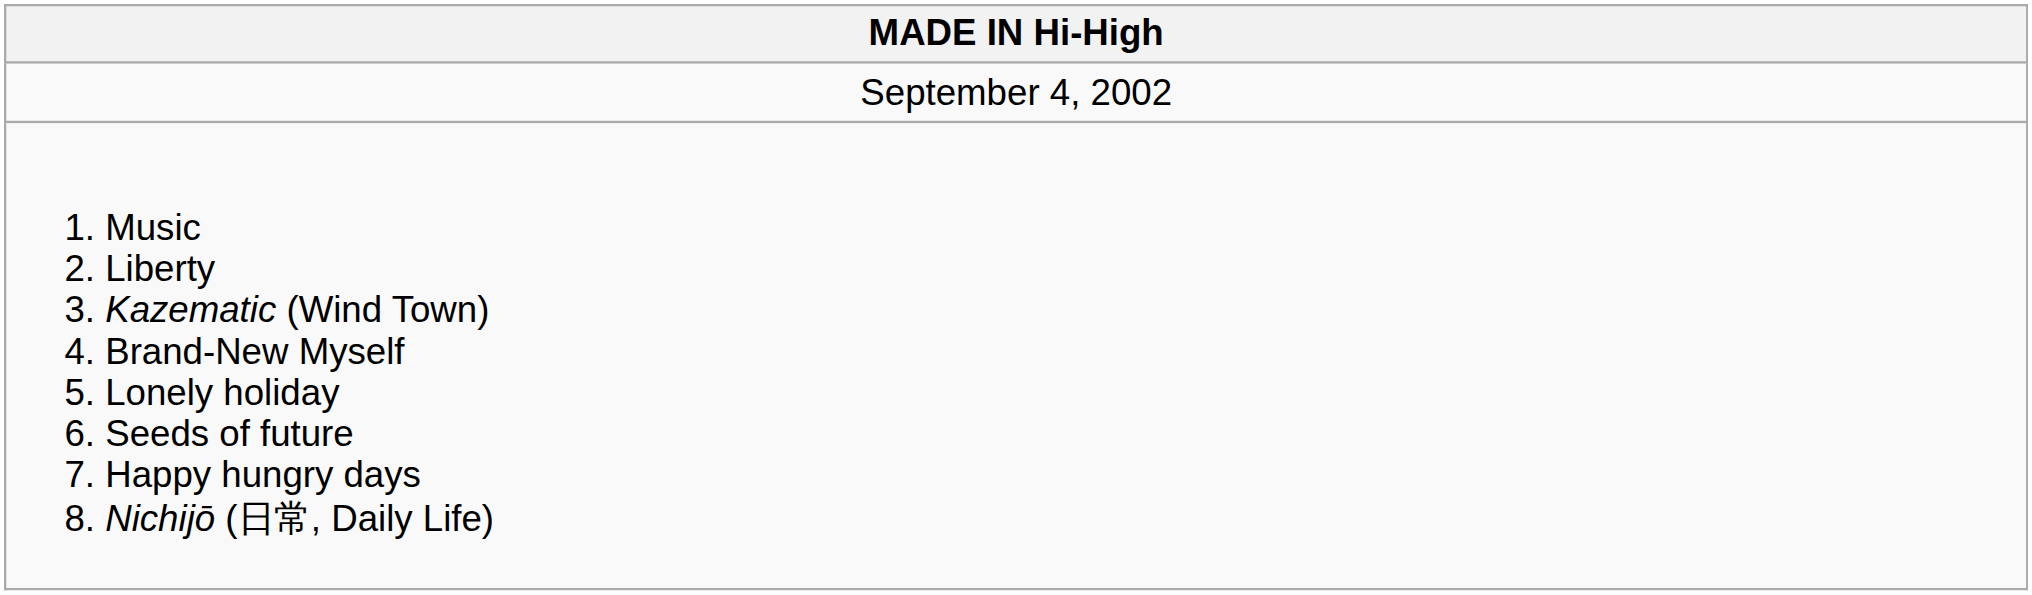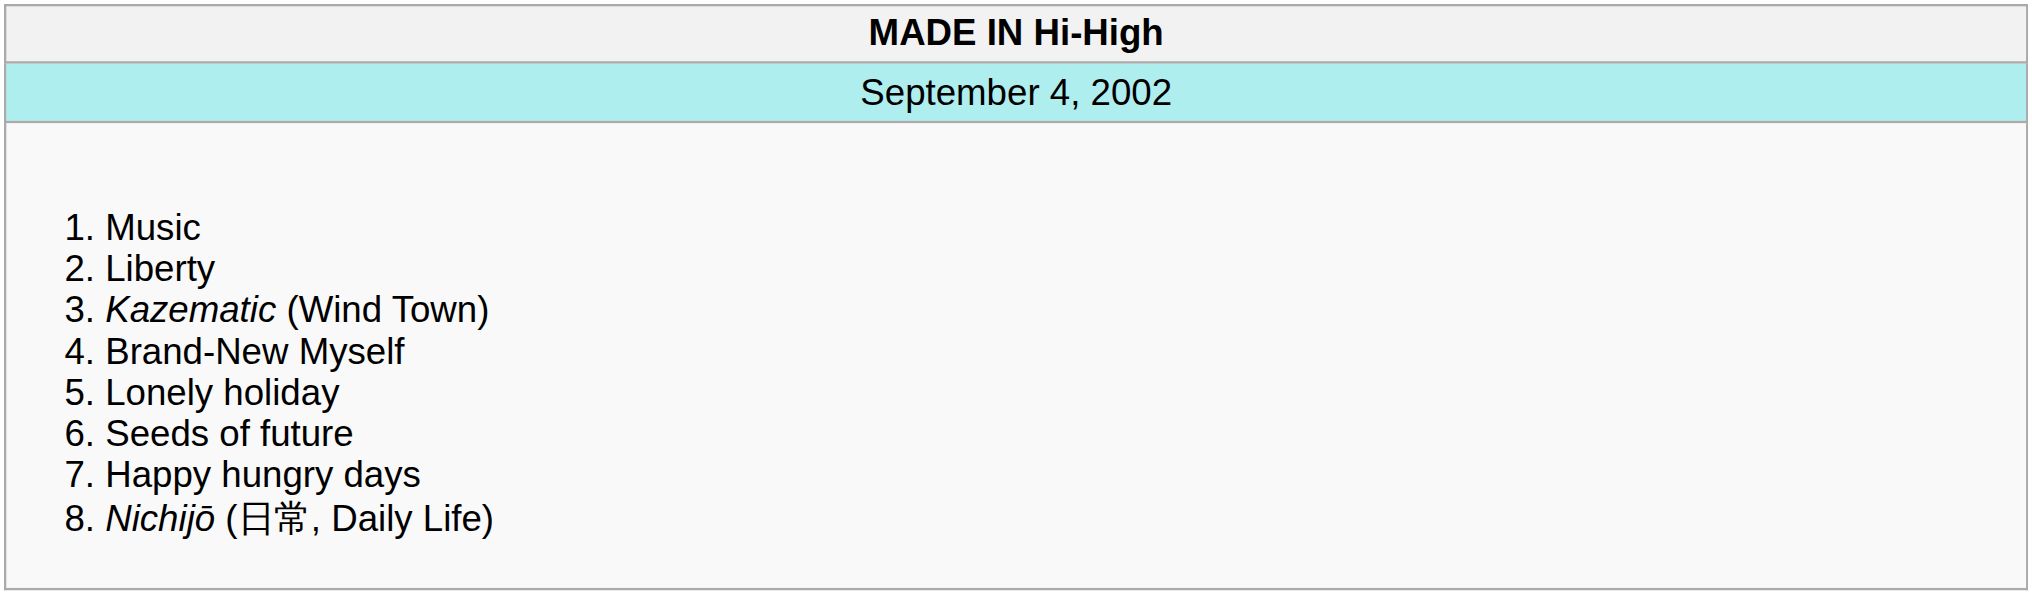(1016, 91) no background -> (1016, 91) paleturquoise background
